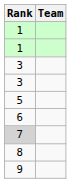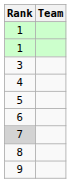(20, 83) 3 -> (20, 83) 4
